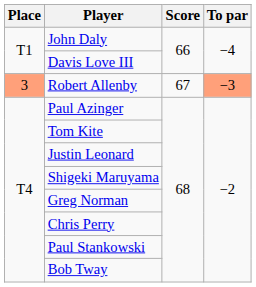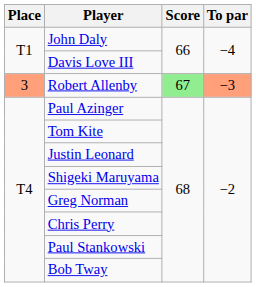(183, 85) no background -> (183, 85) lightgreen background
